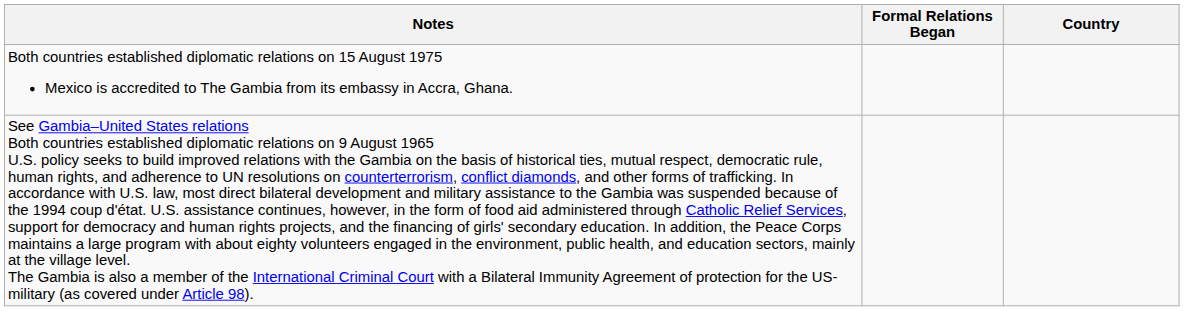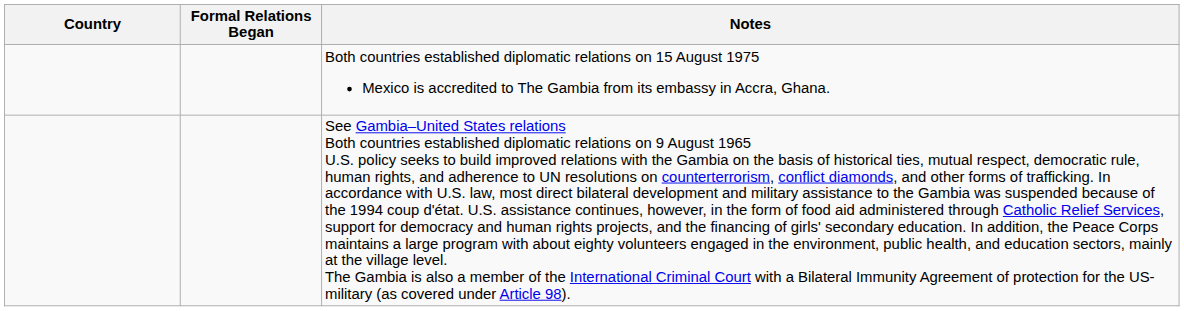columns swapped: (1091, 24) <-> (433, 24)
